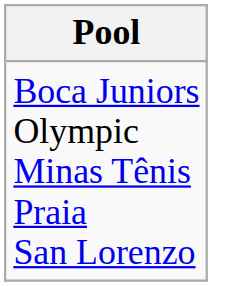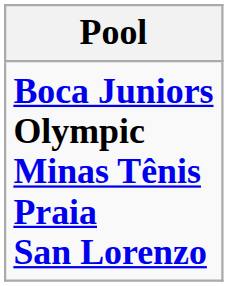(106, 170) normal -> (113, 170) bold
